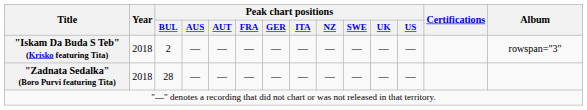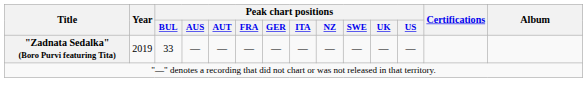- row: (67, 49)
(142, 76) 2018 -> (142, 49) 2019
(168, 76) 28 -> (168, 49) 33
